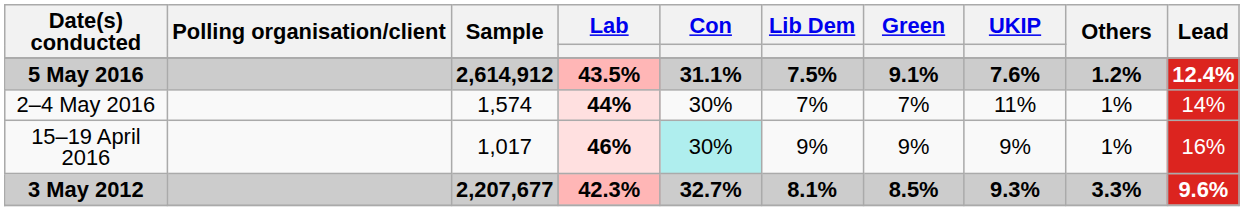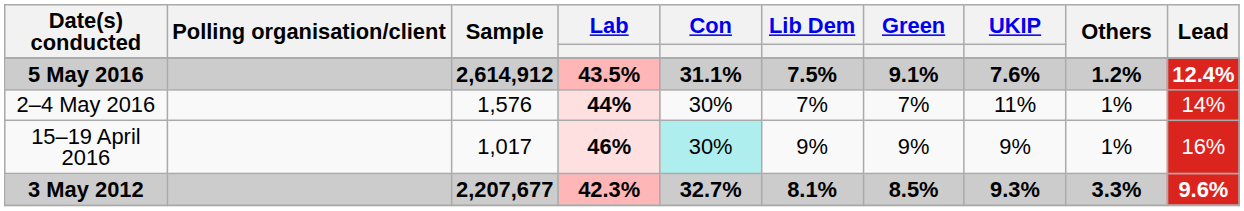(505, 105) 1,574 -> (505, 105) 1,576
